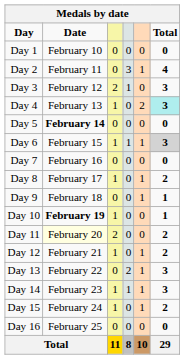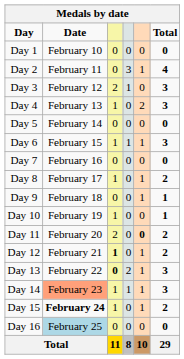(165, 105) paleturquoise background -> (165, 105) no background
(75, 124) bold -> (75, 124) normal
(165, 142) lightgrey background -> (165, 142) no background
(75, 216) bold -> (75, 216) normal
(75, 234) lightyellow background -> (75, 234) no background
(142, 234) normal -> (142, 234) bold
(115, 253) normal -> (115, 253) bold
(115, 271) normal -> (115, 271) bold
(75, 289) no background -> (75, 289) lightsalmon background
(75, 308) normal -> (75, 308) bold
(75, 326) no background -> (75, 326) lightblue background
